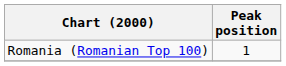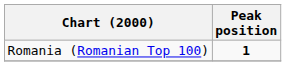(246, 51) normal -> (246, 51) bold
